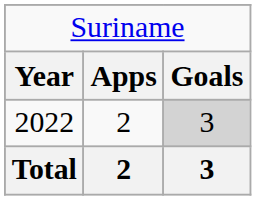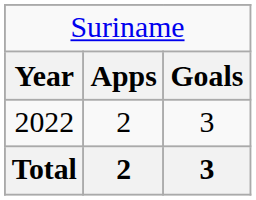(207, 122) lightgrey background -> (207, 122) no background
